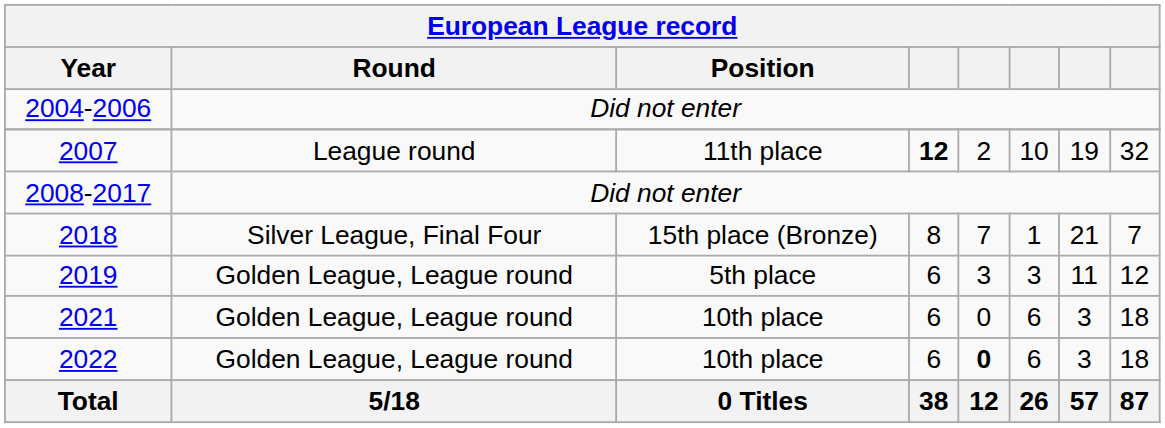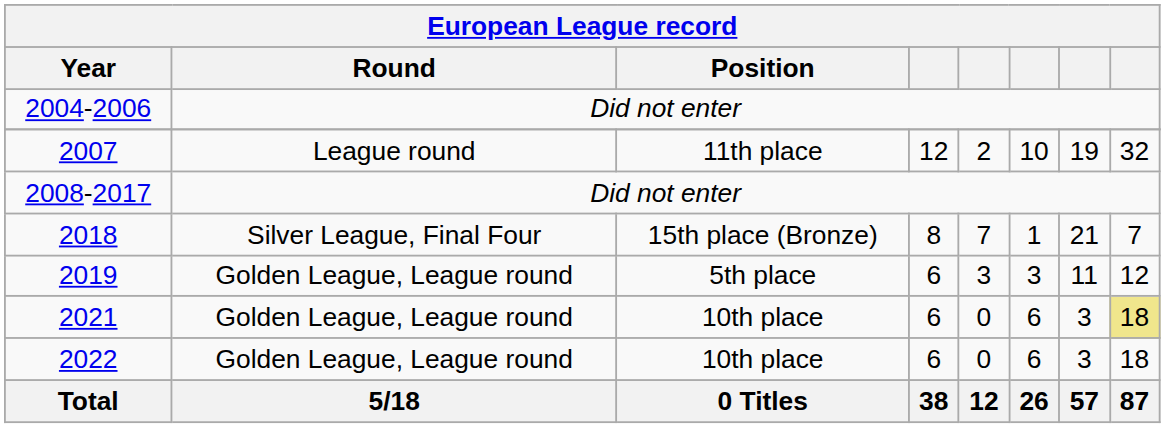(934, 151) bold -> (934, 151) normal
(1134, 318) no background -> (1134, 318) khaki background
(984, 359) bold -> (984, 359) normal
